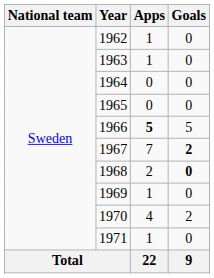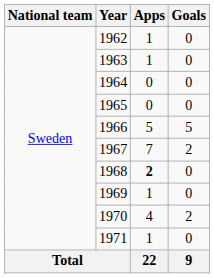(149, 127) bold -> (149, 127) normal
(189, 149) bold -> (189, 149) normal
(149, 171) normal -> (149, 171) bold
(189, 171) bold -> (189, 171) normal
